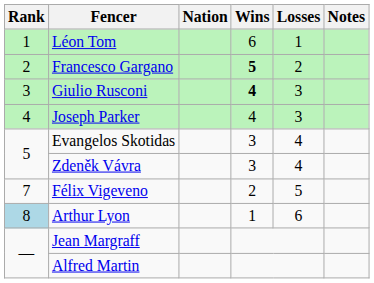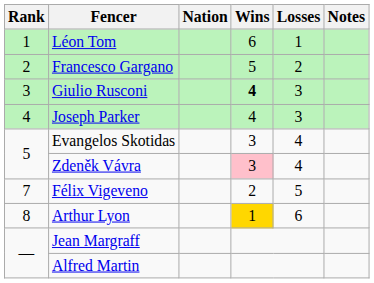(252, 66) bold -> (252, 66) normal
(252, 166) no background -> (252, 166) pink background
(26, 215) lightblue background -> (26, 215) no background
(252, 215) no background -> (252, 215) gold background
